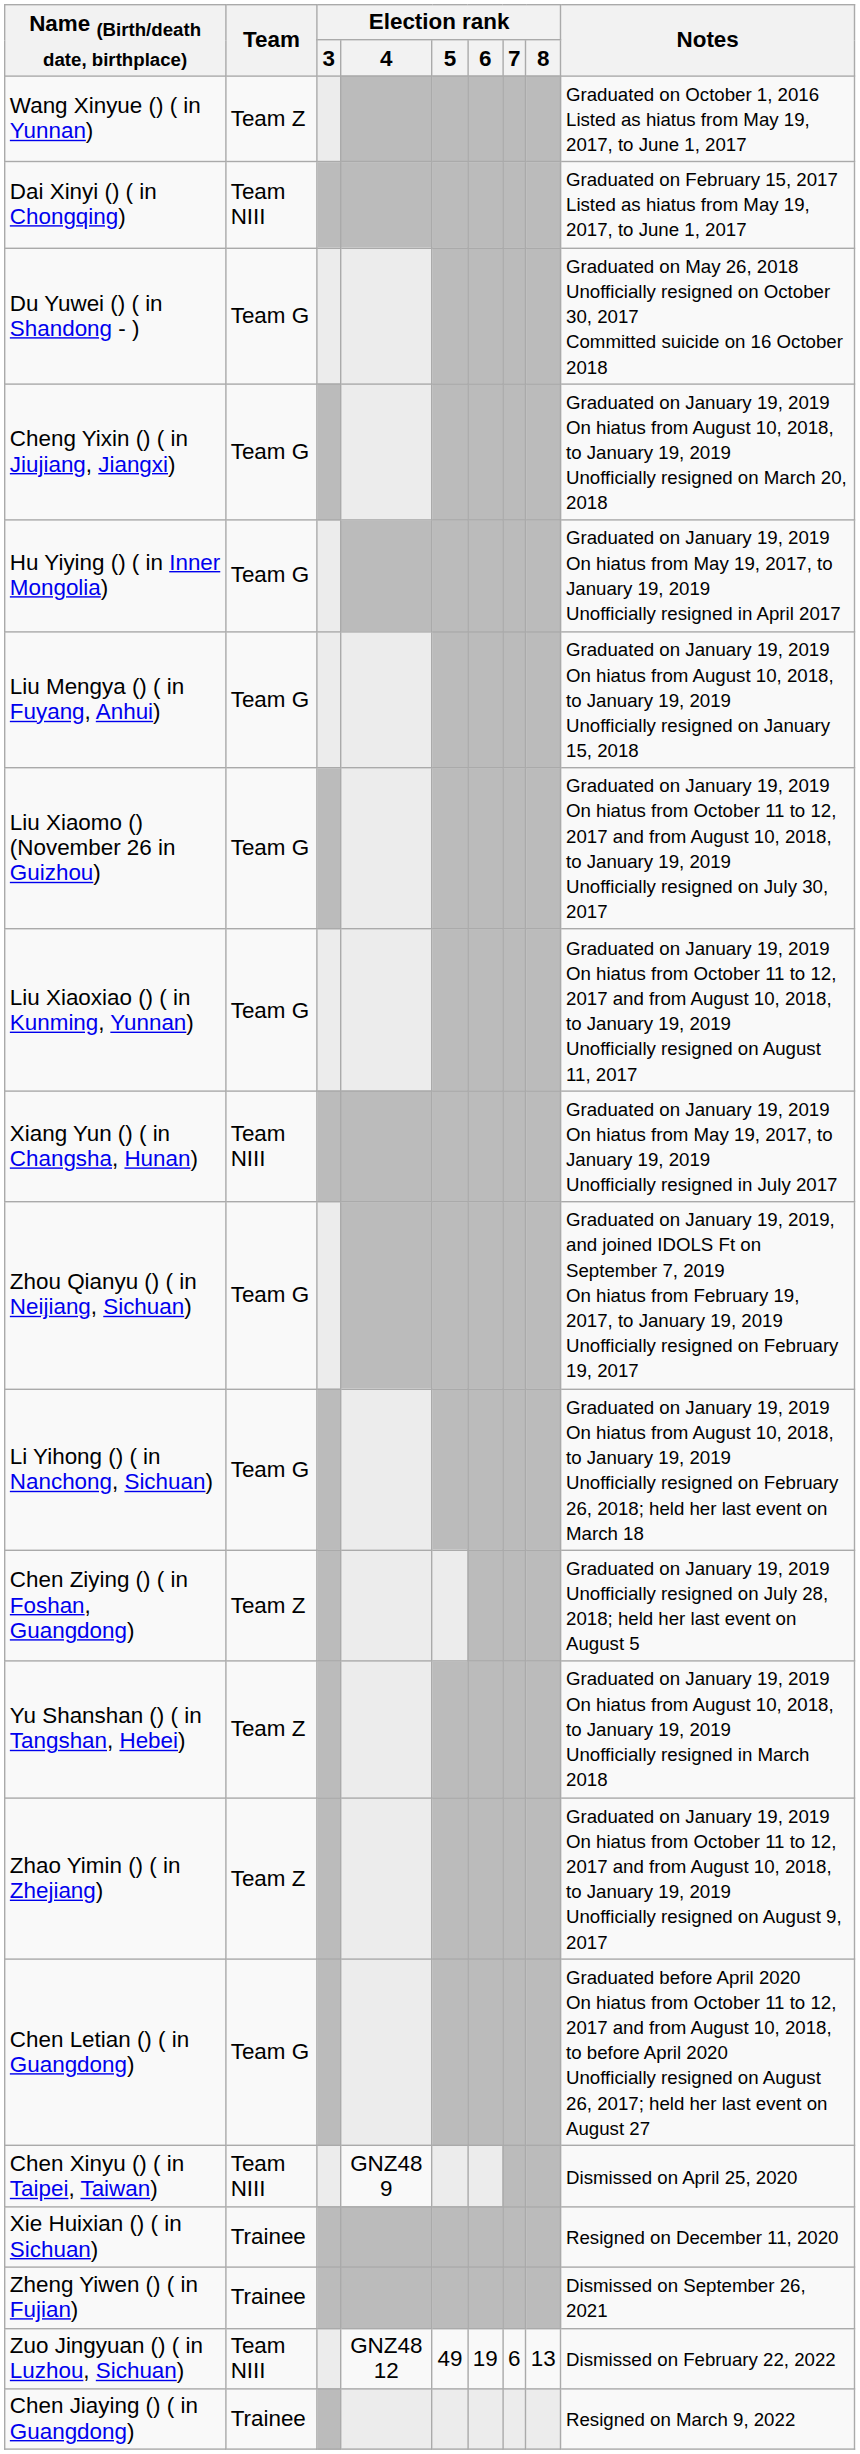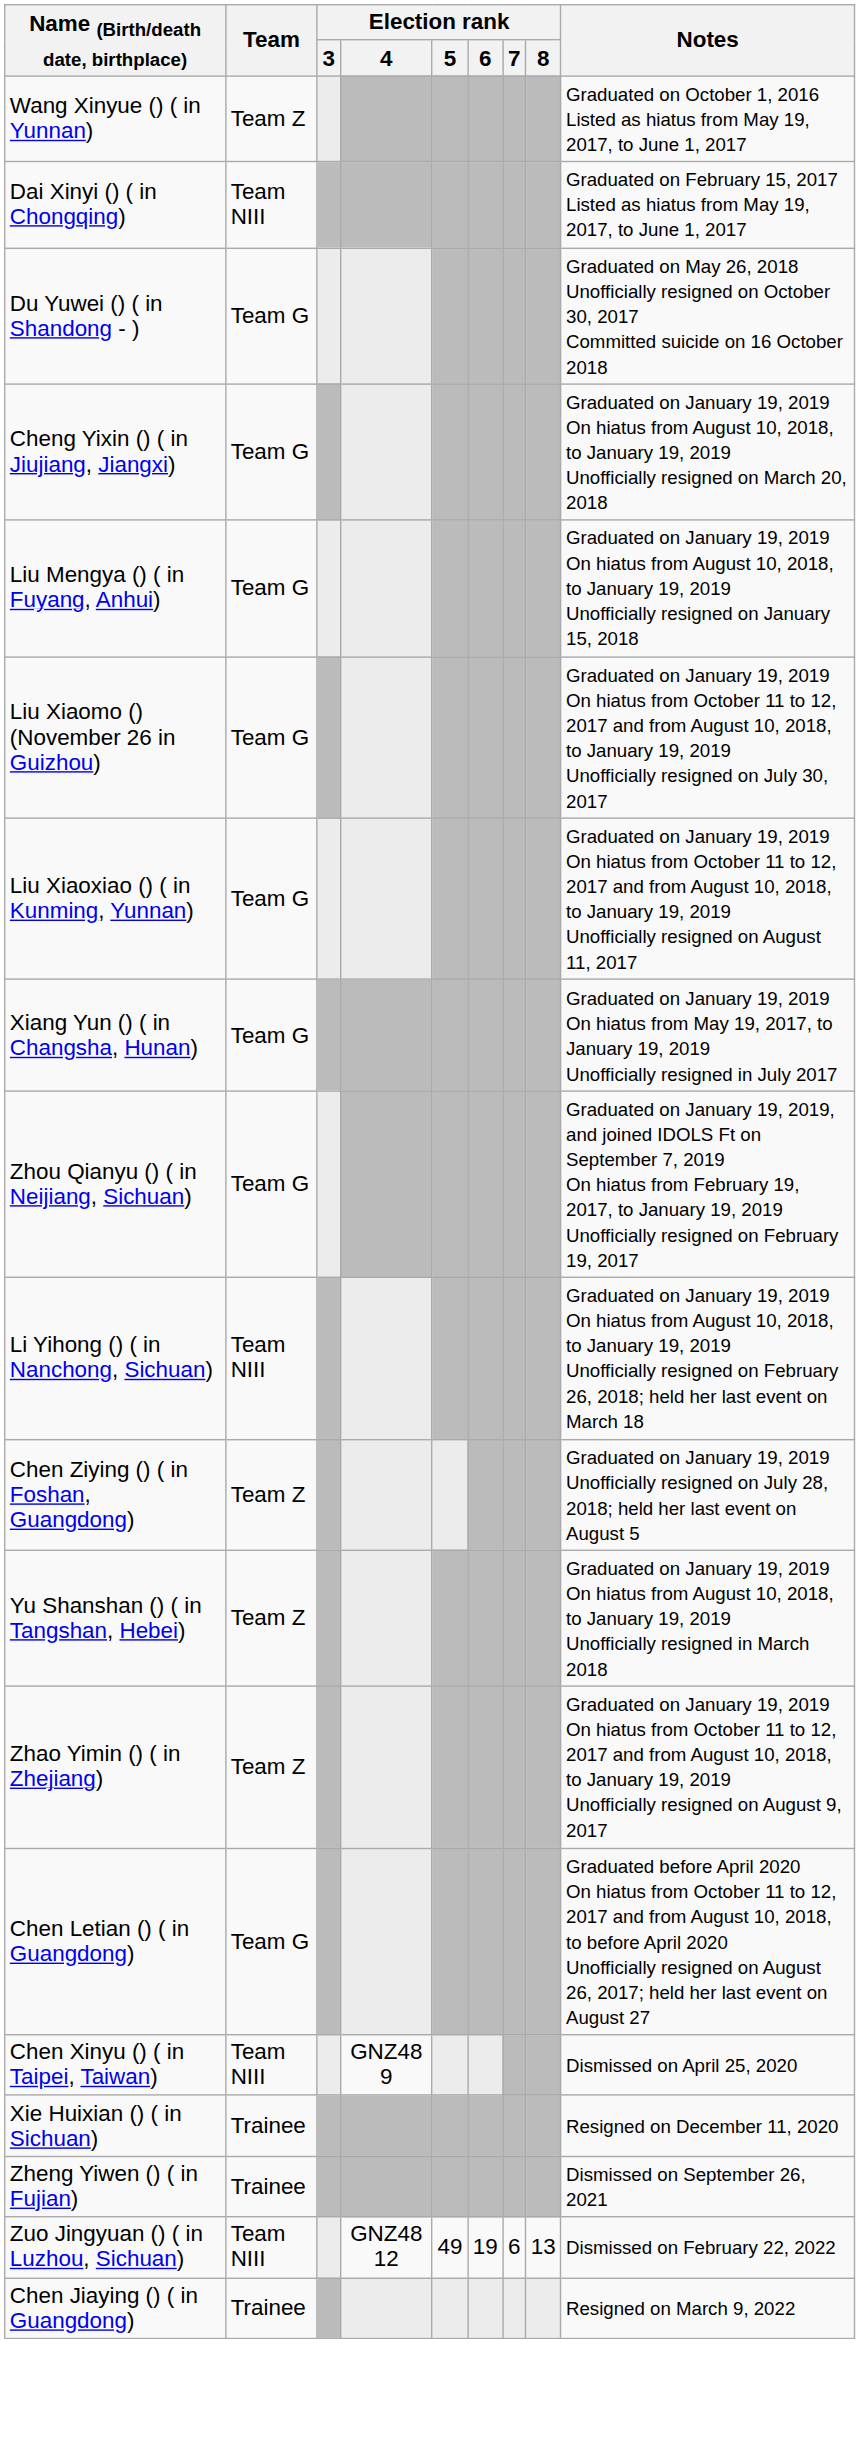- row: (115, 575)
(258, 1146) Team NIII -> (270, 1034) Team G
(270, 1469) Team G -> (258, 1358) Team NIII
